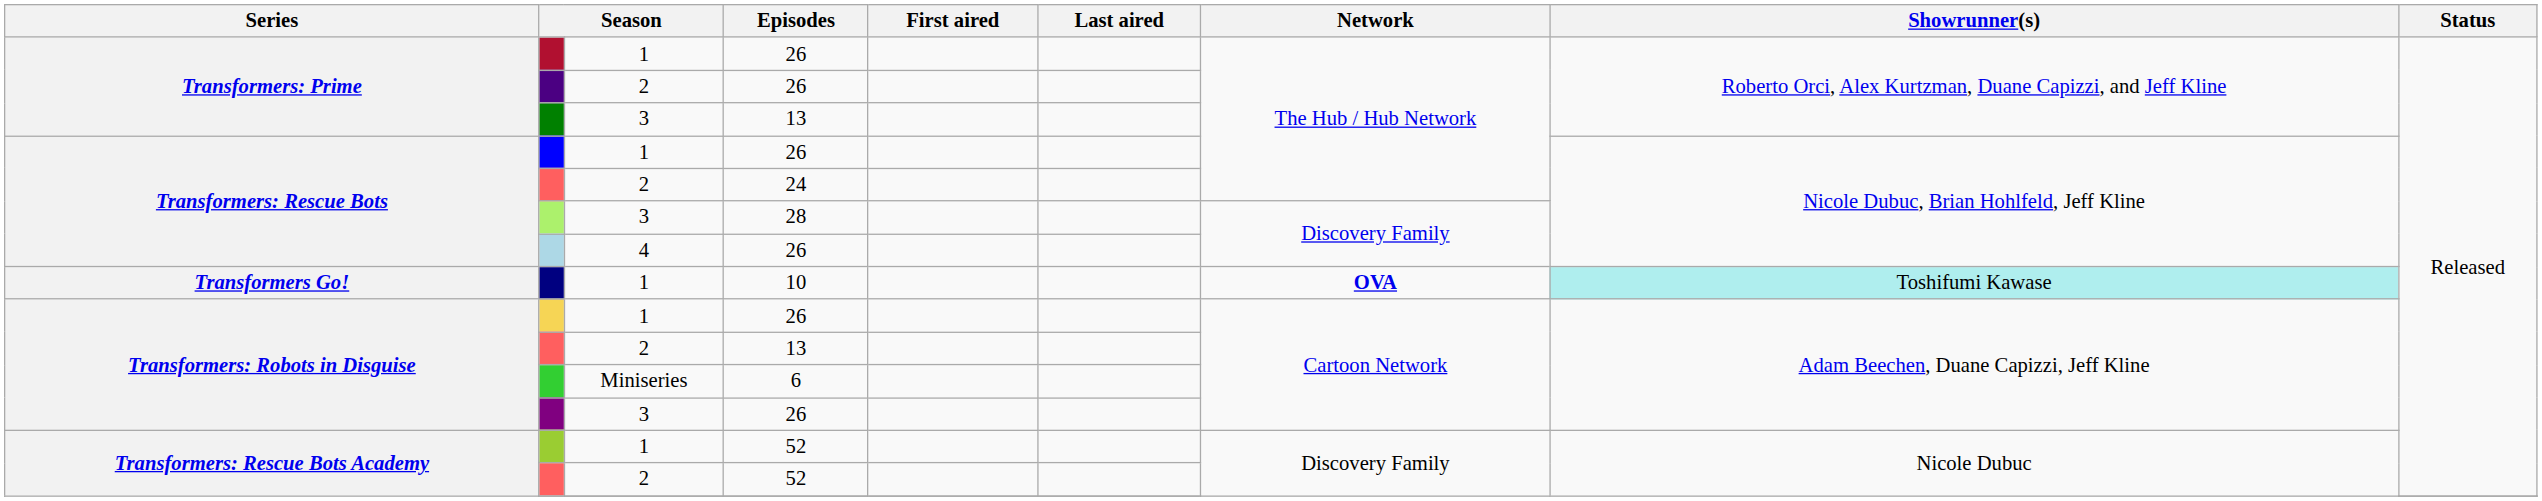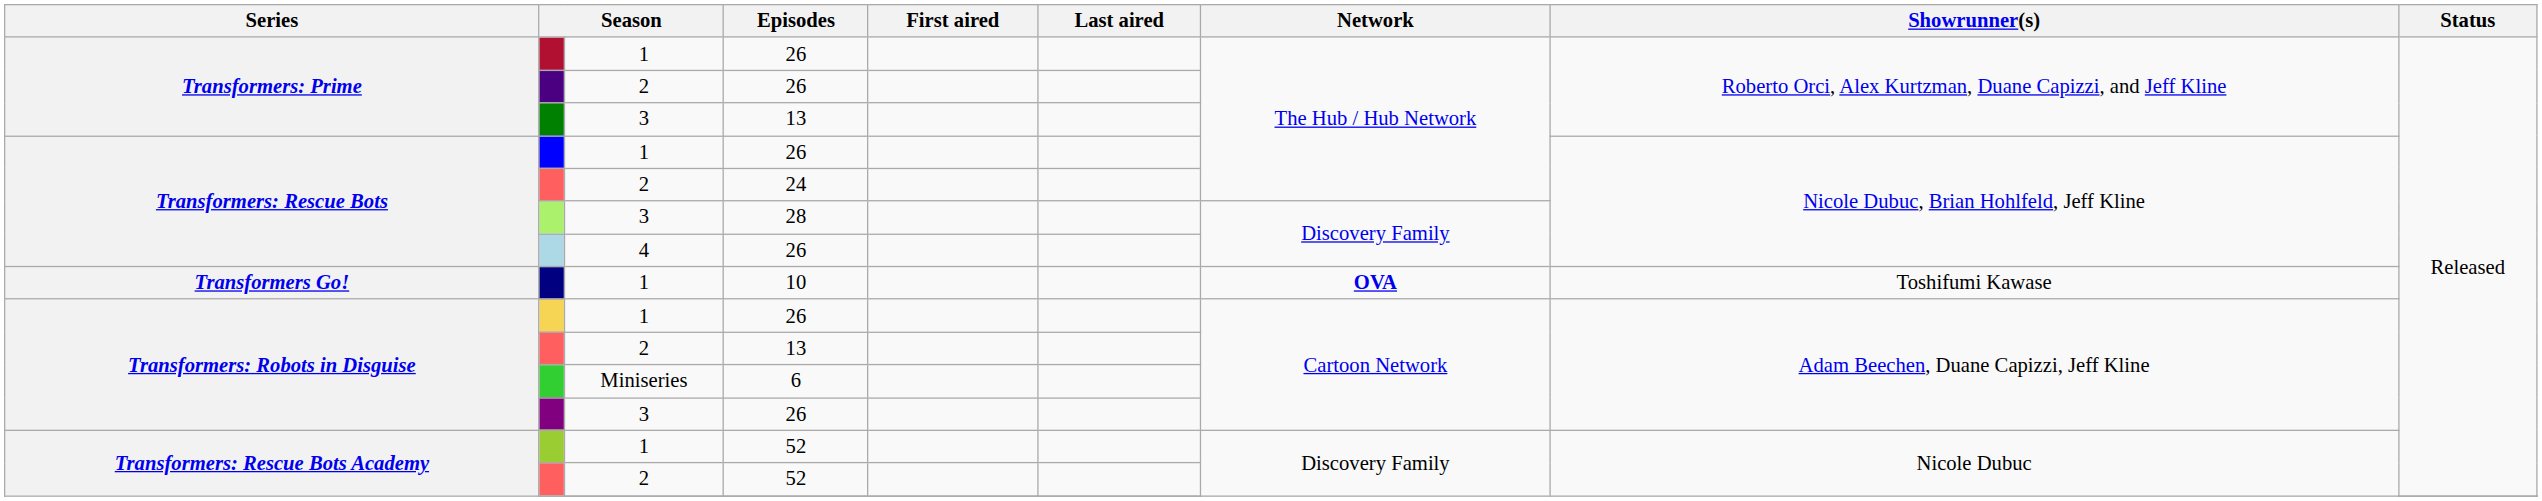(1974, 282) paleturquoise background -> (1974, 282) no background
